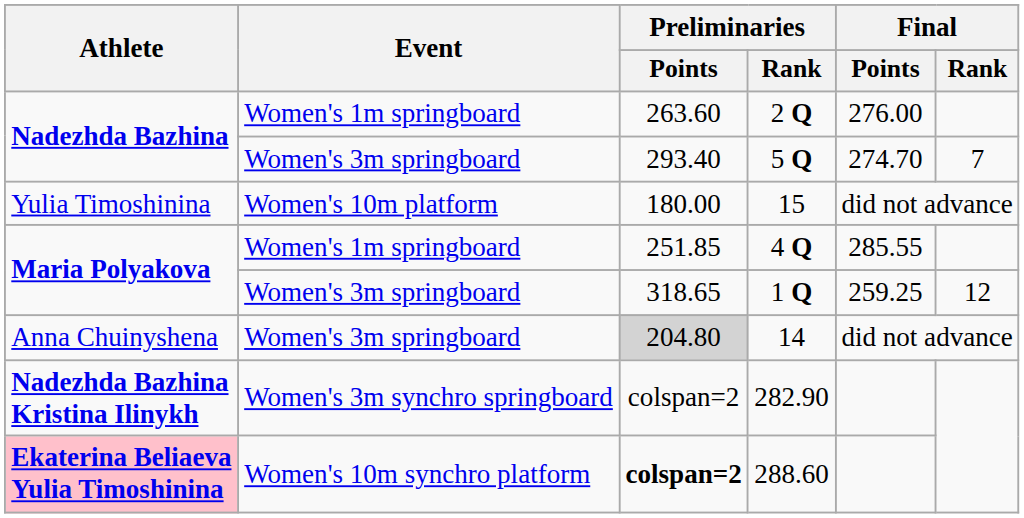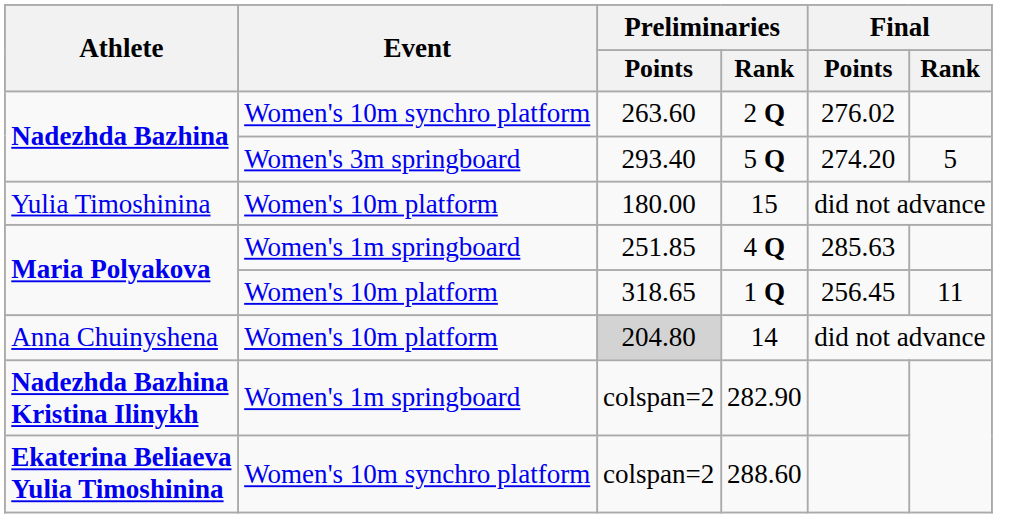(382, 114) Women's 1m springboard -> (417, 114) Women's 10m synchro platform
(885, 114) 276.00 -> (858, 114) 276.02
(885, 158) 274.70 -> (858, 158) 274.20
(977, 158) 7 -> (950, 158) 5
(885, 248) 285.55 -> (858, 248) 285.63
(382, 292) Women's 3m springboard -> (371, 292) Women's 10m platform
(885, 292) 259.25 -> (858, 292) 256.45
(977, 292) 12 -> (950, 292) 11
(382, 337) Women's 3m springboard -> (371, 337) Women's 10m platform
(428, 397) Women's 3m synchro springboard -> (382, 397) Women's 1m springboard
(121, 474) pink background -> (121, 474) no background
(684, 474) bold -> (659, 474) normal
